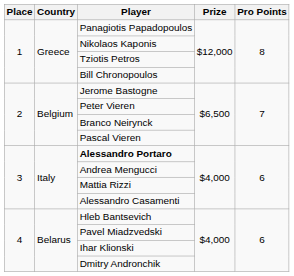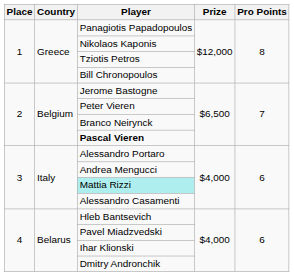(110, 138) normal -> (112, 138) bold
(126, 153) bold -> (122, 153) normal
(105, 185) no background -> (105, 185) paleturquoise background
